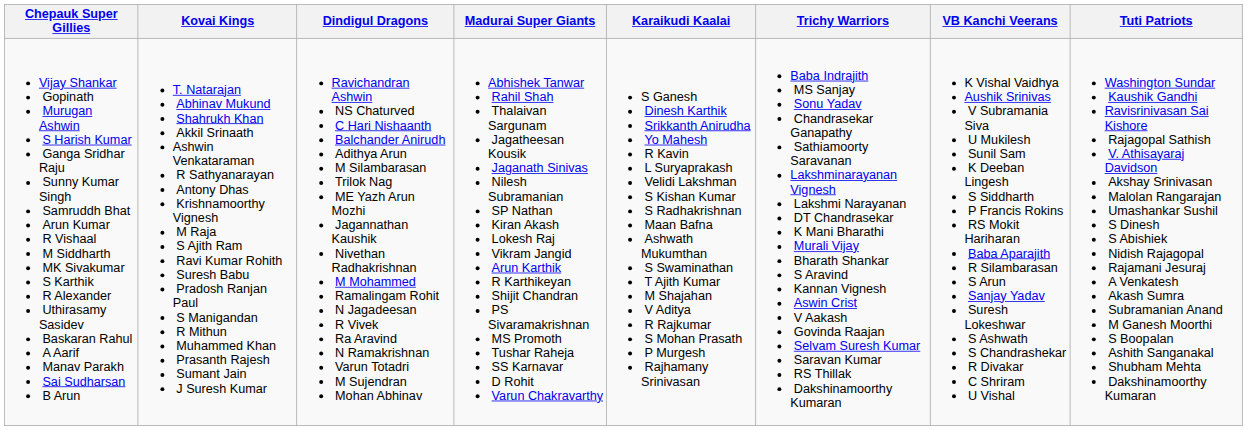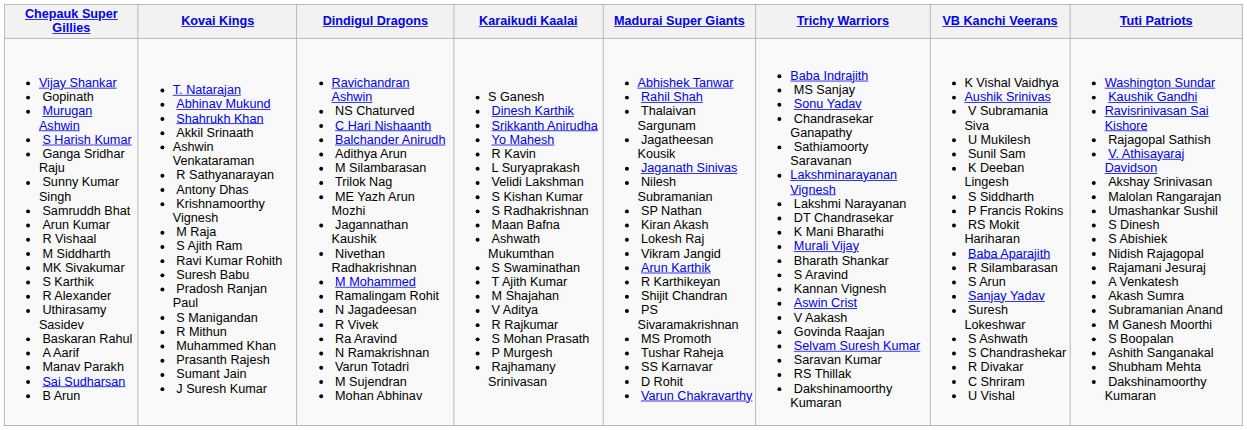columns swapped: (530, 21) <-> (681, 21)
